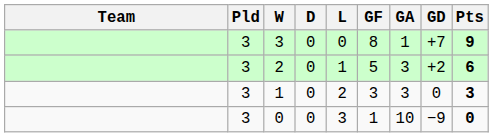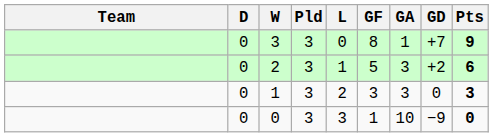columns swapped: (246, 17) <-> (311, 17)
